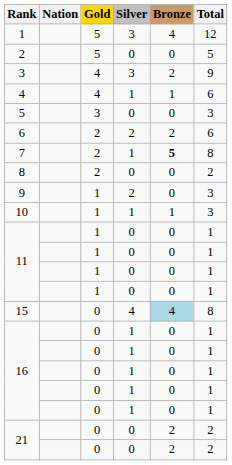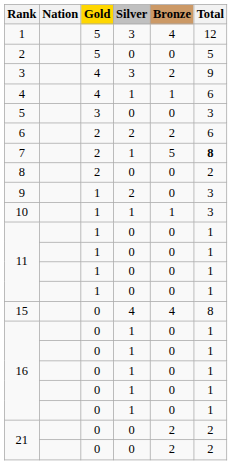(172, 152) bold -> (172, 152) normal
(210, 152) normal -> (210, 152) bold
(172, 311) lightblue background -> (172, 311) no background
